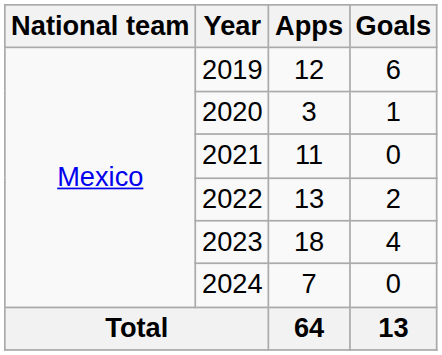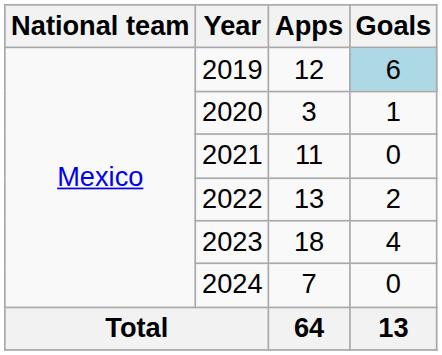(393, 69) no background -> (393, 69) lightblue background
